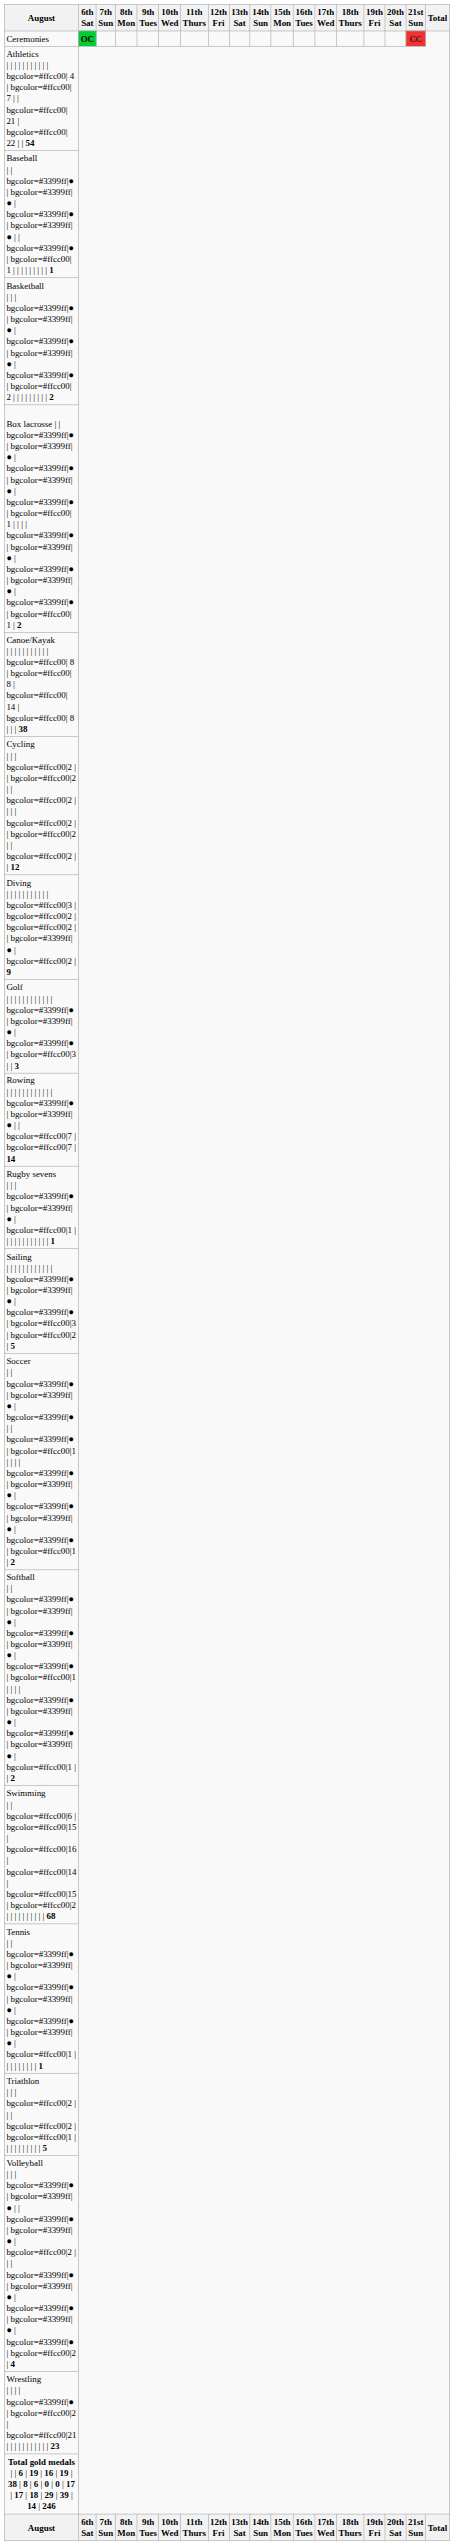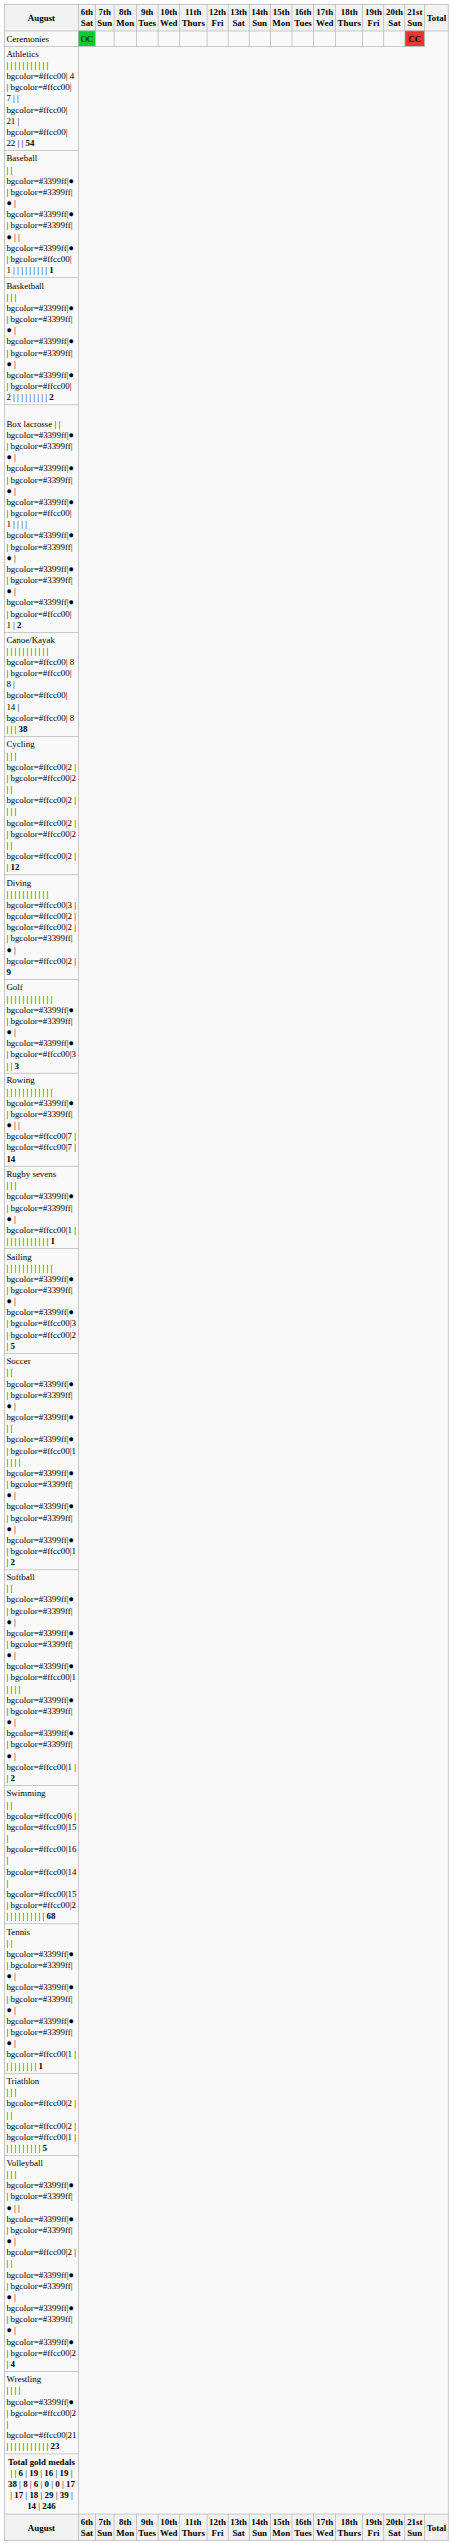(87, 38) bold -> (87, 38) normal
(416, 38) normal -> (415, 38) bold
